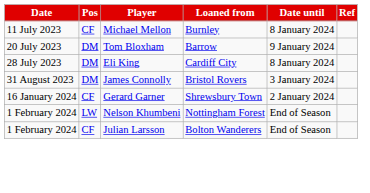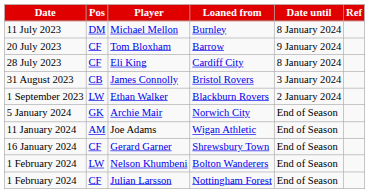(88, 29) CF -> (97, 29) DM
(90, 46) DM -> (95, 46) CF
(90, 63) DM -> (95, 63) CF
(90, 79) DM -> (96, 79) CB
+ row: (139, 96)
+ row: (136, 113)
+ row: (133, 130)
(302, 96) 2 January 2024 -> (307, 146) End of Season
(225, 113) Nottingham Forest -> (230, 163) Bolton Wanderers
(223, 130) Bolton Wanderers -> (232, 180) Nottingham Forest
